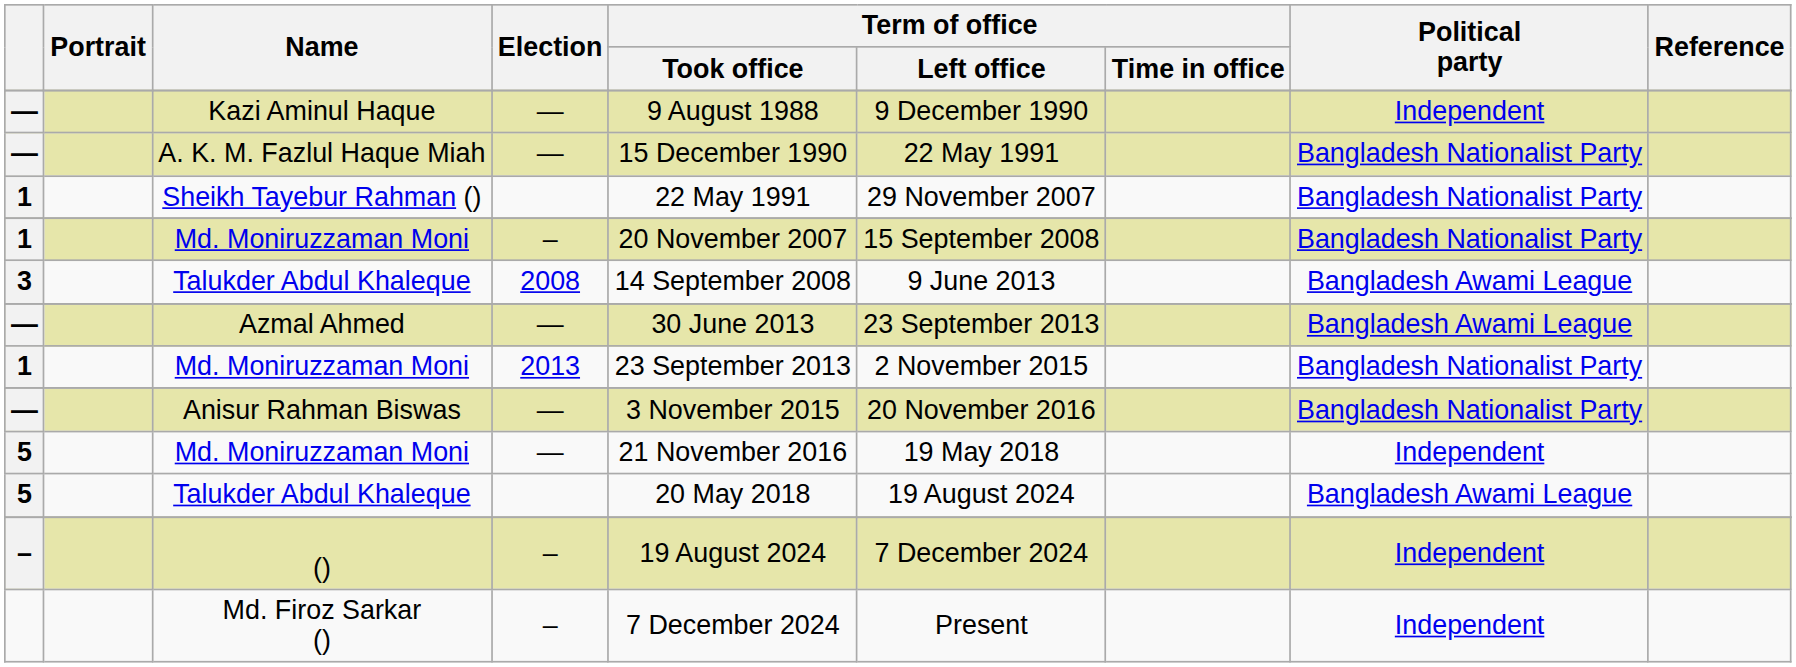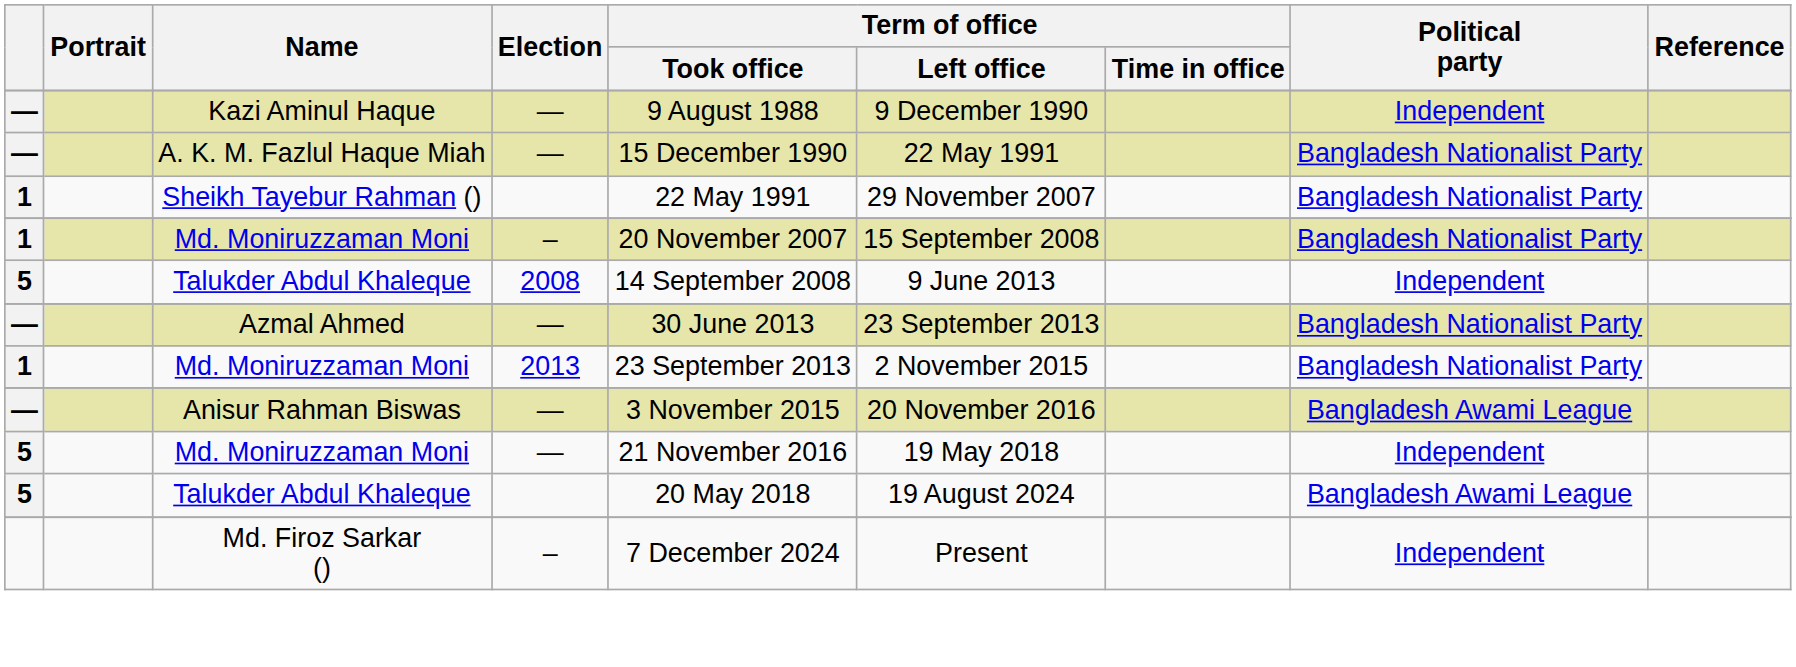(24, 281) 3 -> (24, 281) 5
(1470, 281) Bangladesh Awami League -> (1470, 281) Independent
(1470, 324) Bangladesh Awami League -> (1470, 324) Bangladesh Nationalist Party
(1470, 409) Bangladesh Nationalist Party -> (1470, 409) Bangladesh Awami League
- row: (322, 567)
